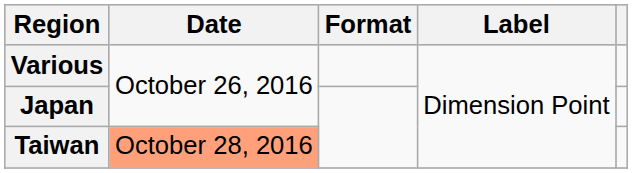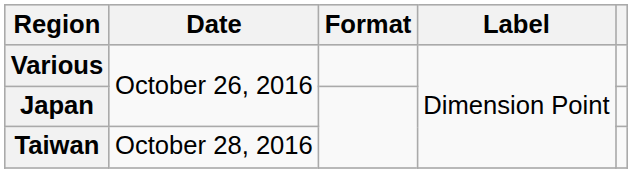(214, 146) lightsalmon background -> (214, 146) no background
